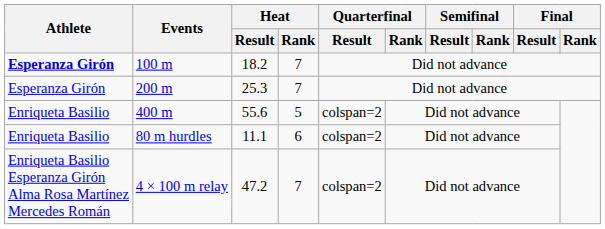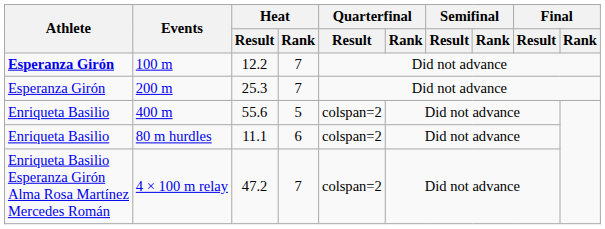(255, 64) 18.2 -> (255, 64) 12.2
